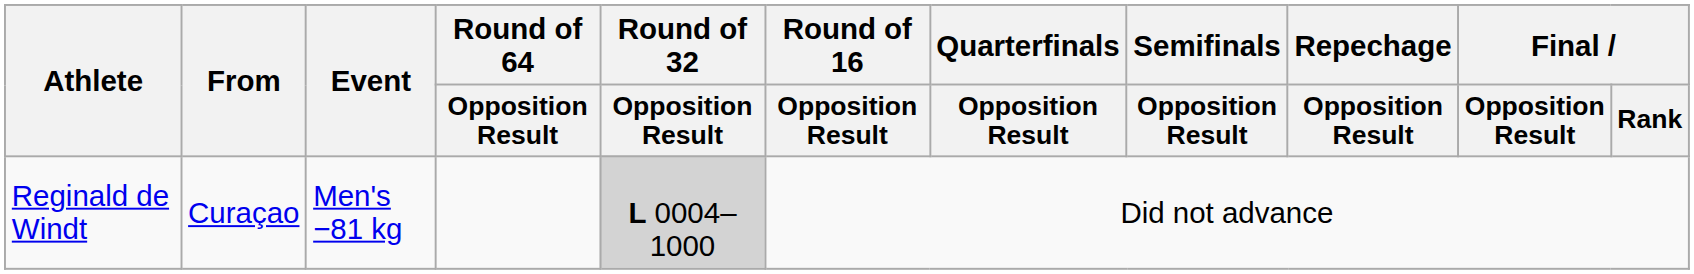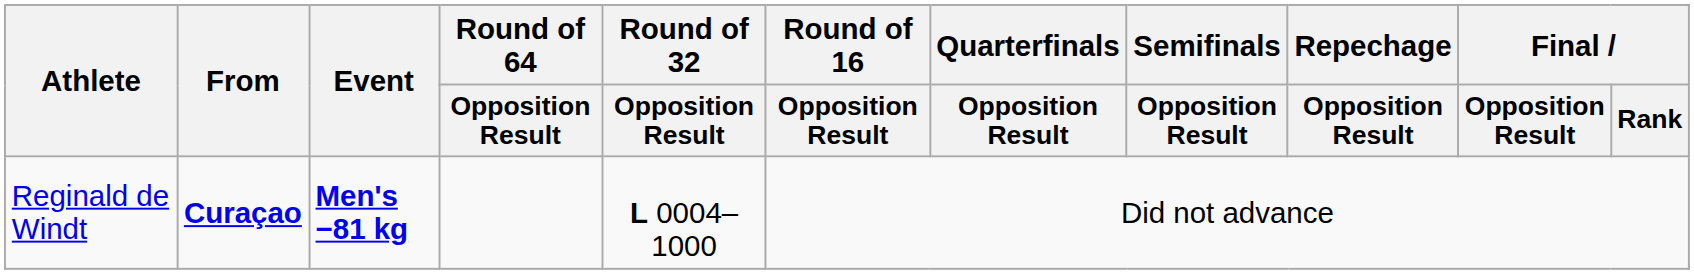(244, 212) normal -> (243, 212) bold
(358, 212) normal -> (362, 212) bold
(682, 228) lightgrey background -> (684, 228) no background
